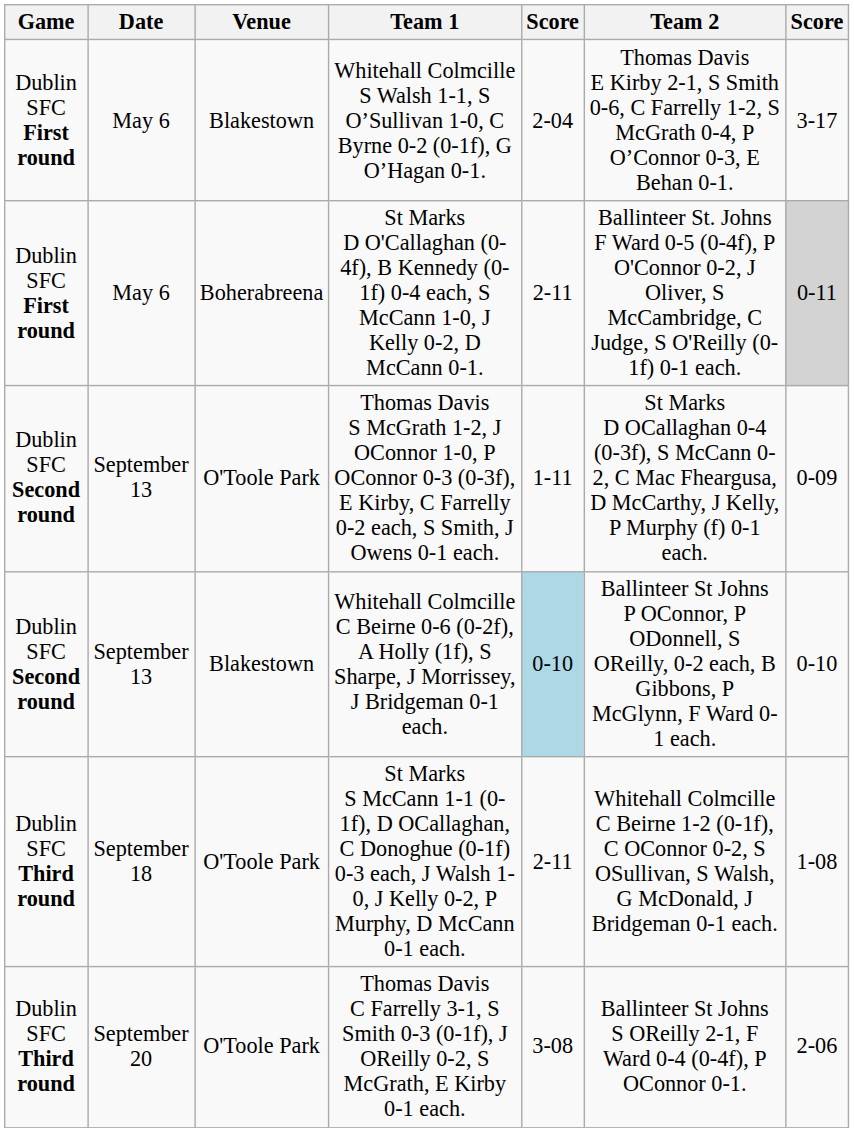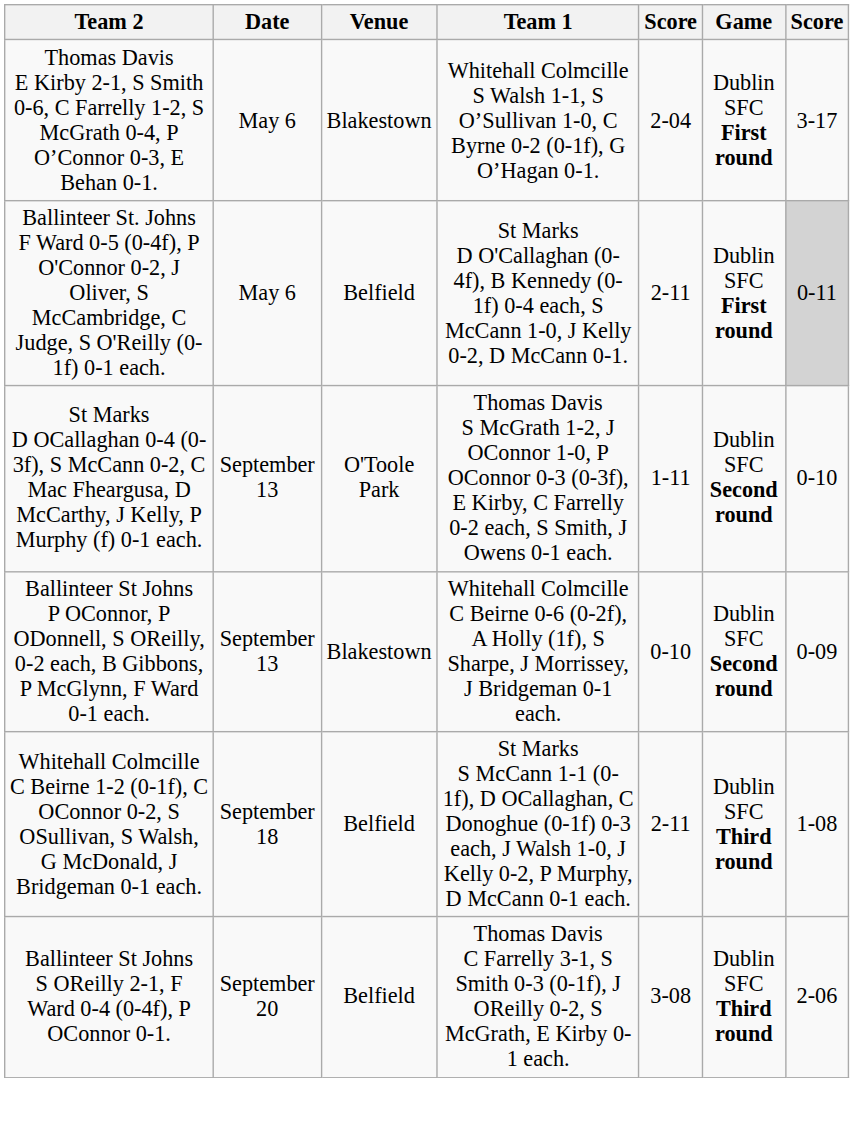columns swapped: (46, 22) <-> (685, 22)
(262, 292) Boherabreena -> (379, 292) Belfield
(817, 478) 0-09 -> (817, 478) 0-10
(553, 663) lightblue background -> (671, 651) no background
(817, 663) 0-10 -> (817, 651) 0-09
(262, 861) O'Toole Park -> (379, 823) Belfield
(262, 1046) O'Toole Park -> (379, 996) Belfield
